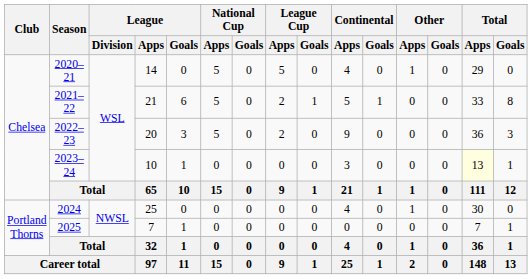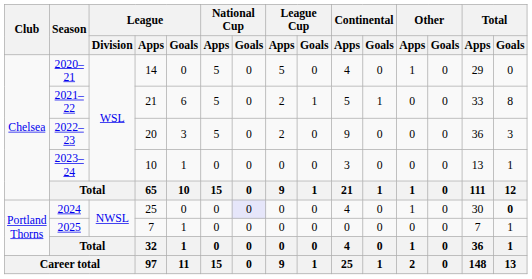(478, 165) lightyellow background -> (478, 165) no background
(249, 209) no background -> (249, 209) lavender background
(510, 209) normal -> (510, 209) bold
